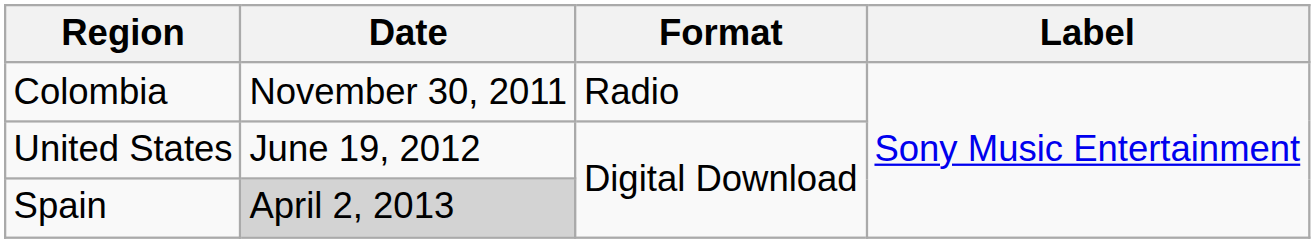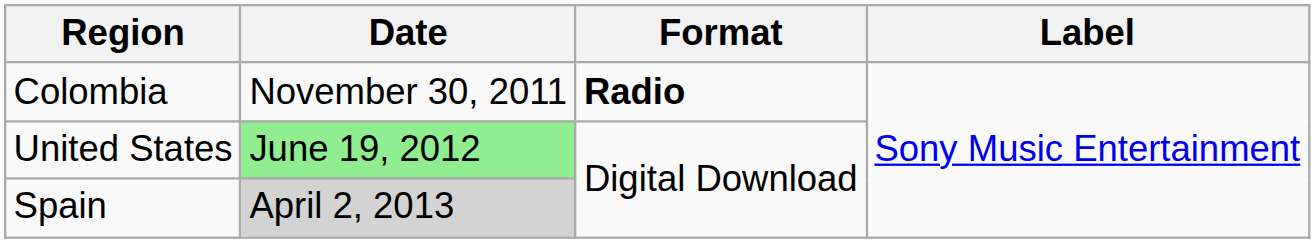(632, 91) normal -> (635, 91) bold
(365, 149) no background -> (365, 149) lightgreen background
